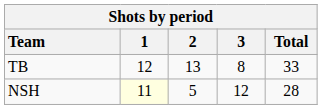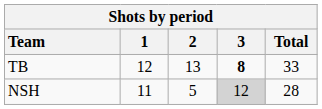(241, 66) normal -> (241, 66) bold
(144, 91) lightyellow background -> (144, 91) no background
(241, 91) no background -> (241, 91) lightgrey background
